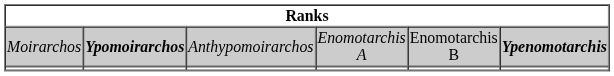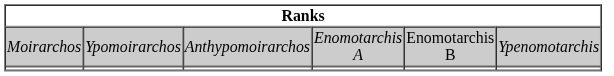(135, 46) bold -> (133, 46) normal
(554, 46) bold -> (549, 46) normal
